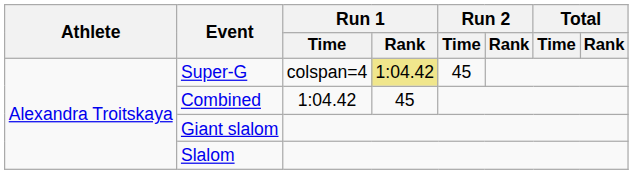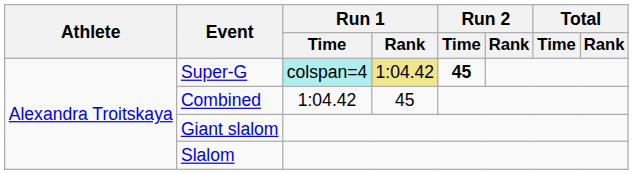(327, 73) no background -> (327, 73) paleturquoise background
(461, 73) normal -> (461, 73) bold
